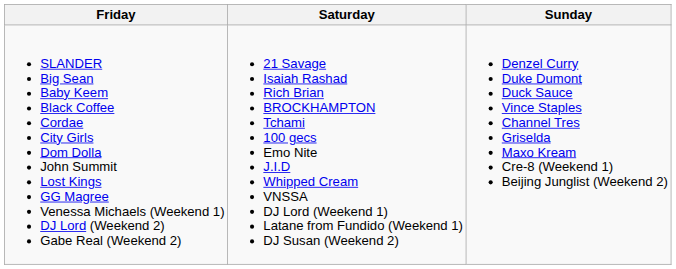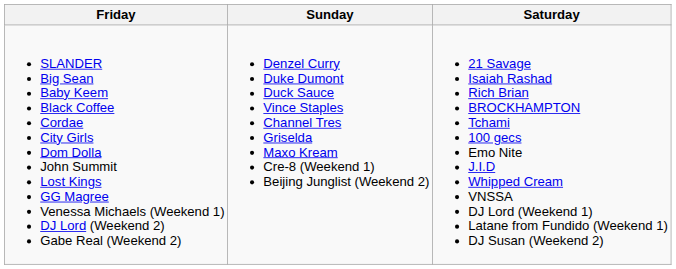columns swapped: (347, 14) <-> (568, 14)
